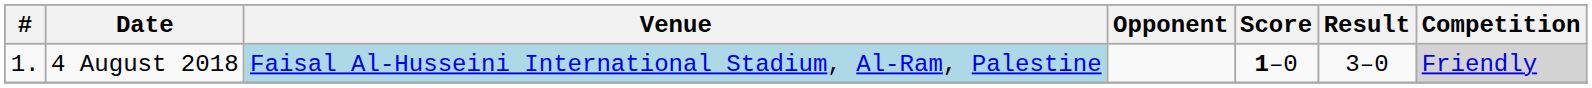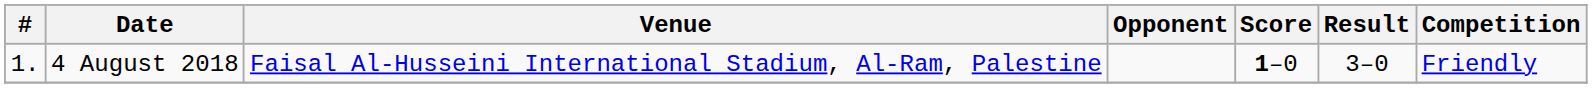(676, 64) lightblue background -> (676, 64) no background
(1479, 64) lightgrey background -> (1479, 64) no background
